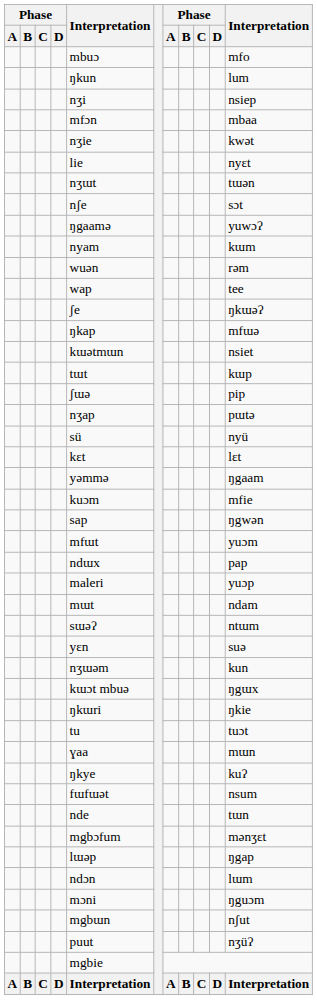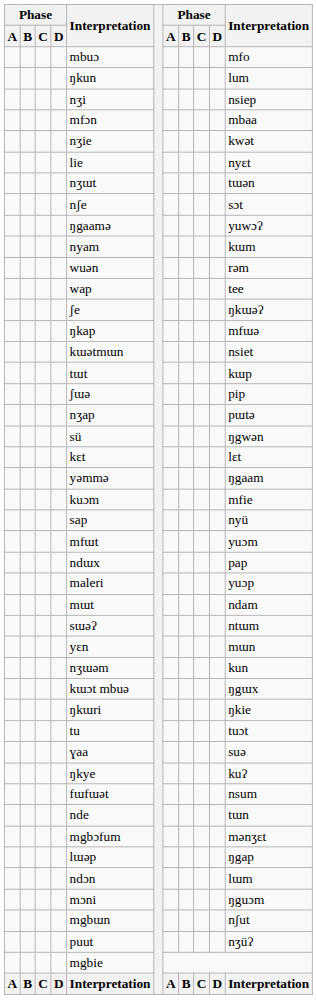(238, 436) nyü -> (246, 436) ŋgwən
(246, 520) ŋgwən -> (238, 520) nyü
(237, 646) suə -> (242, 646) mɯn
(242, 752) mɯn -> (237, 752) suə
